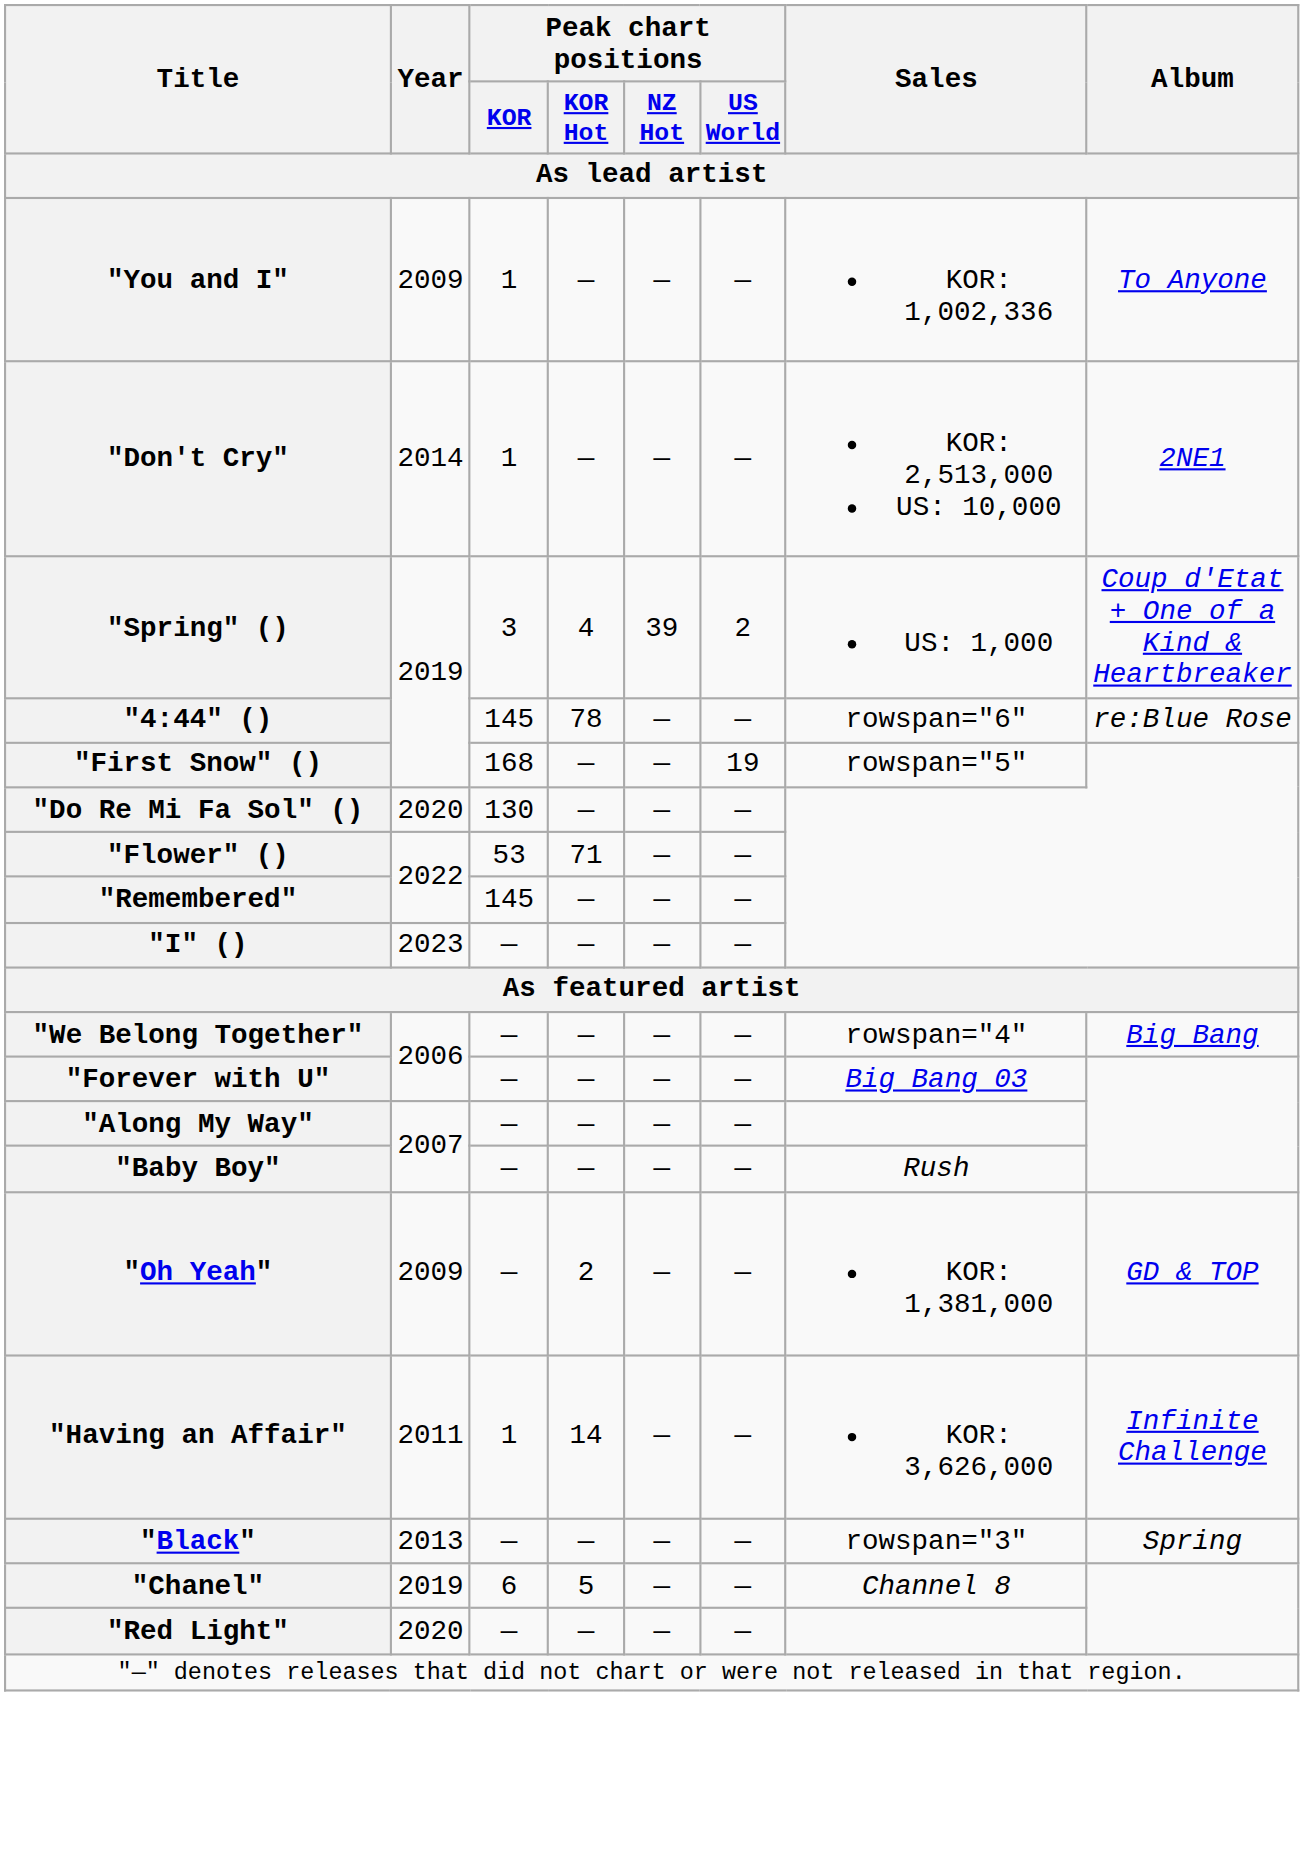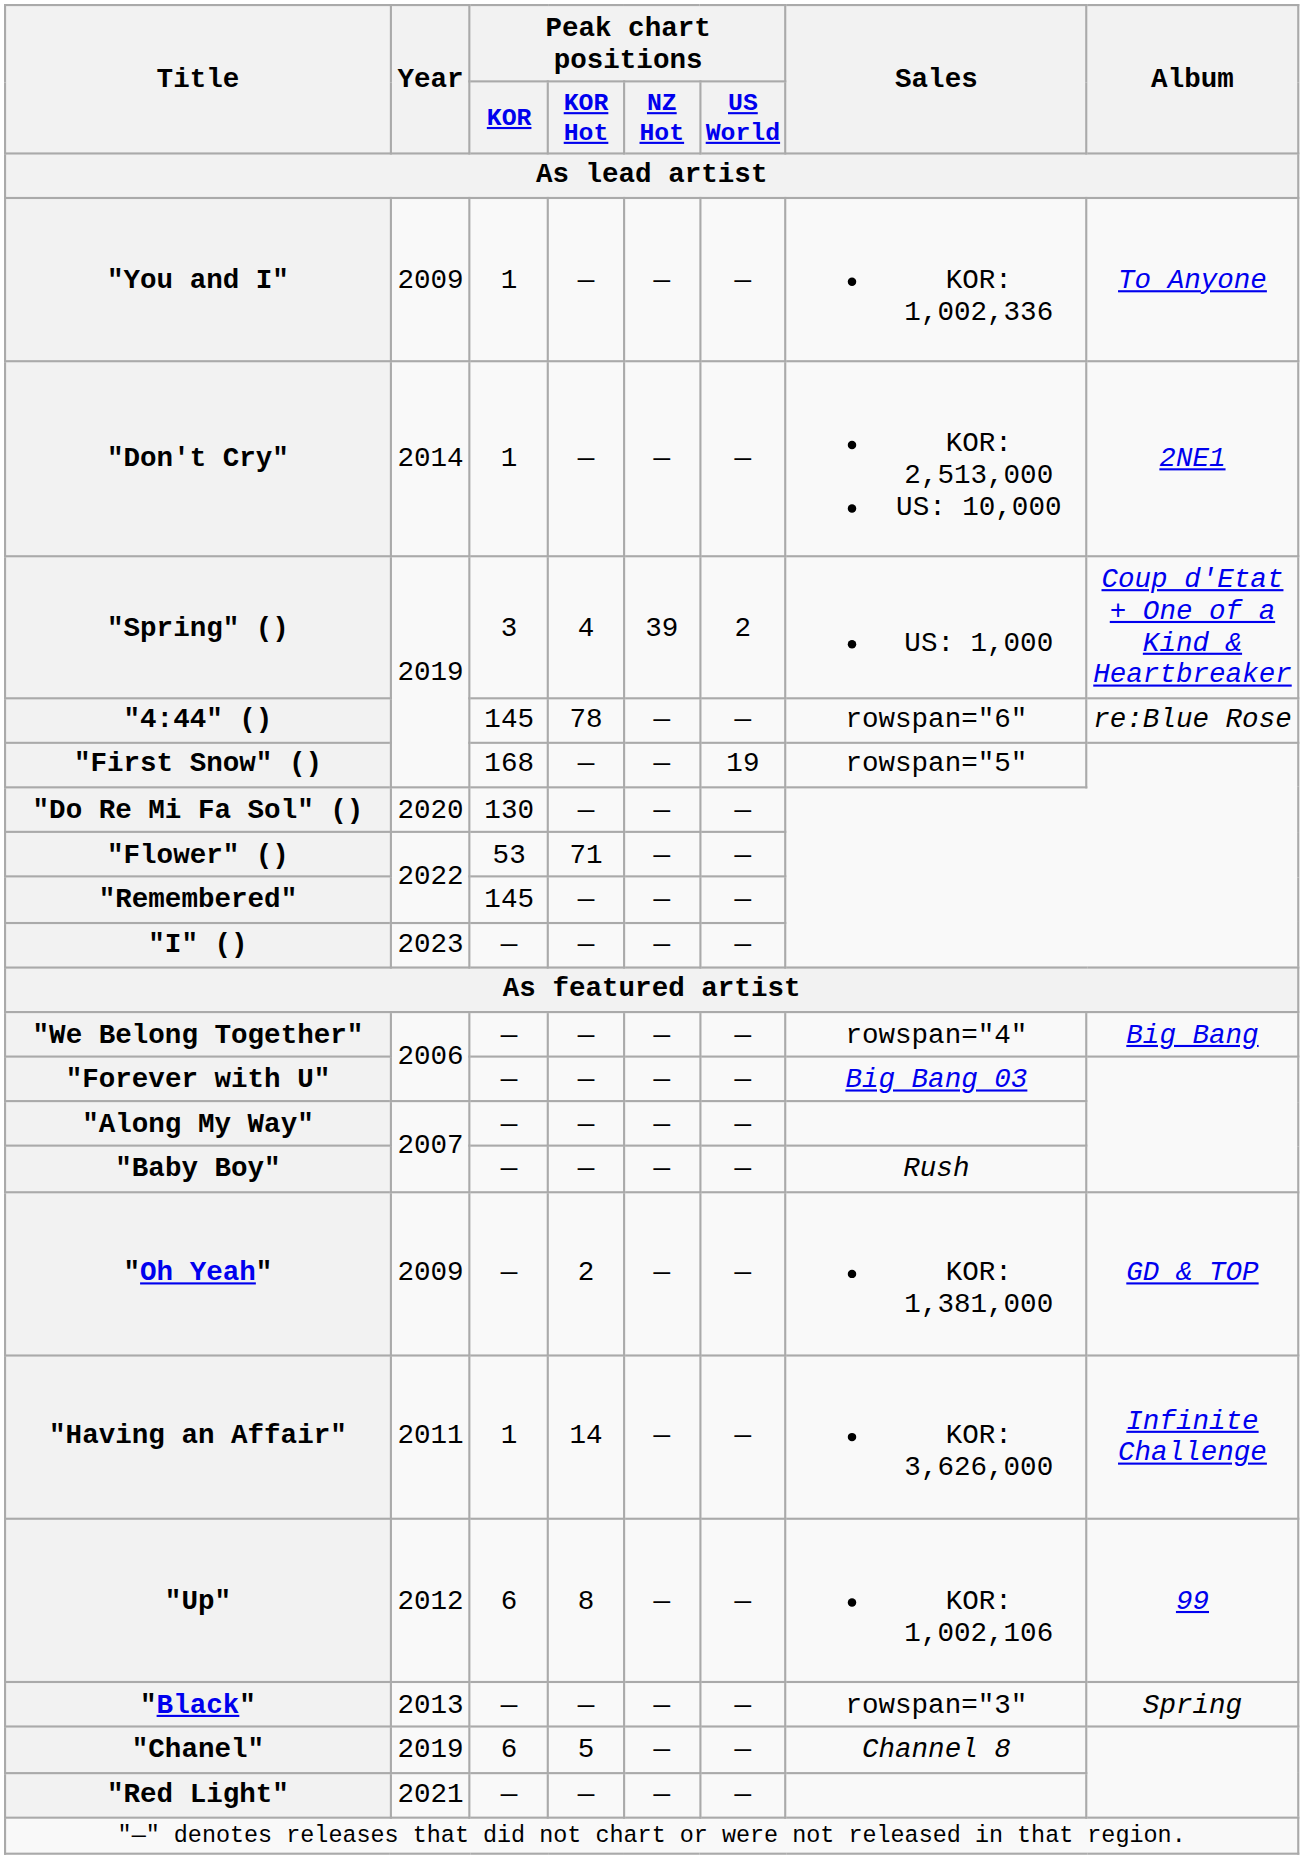+ row: (198, 1601)
(431, 1631) 2020 -> (431, 1795) 2021
